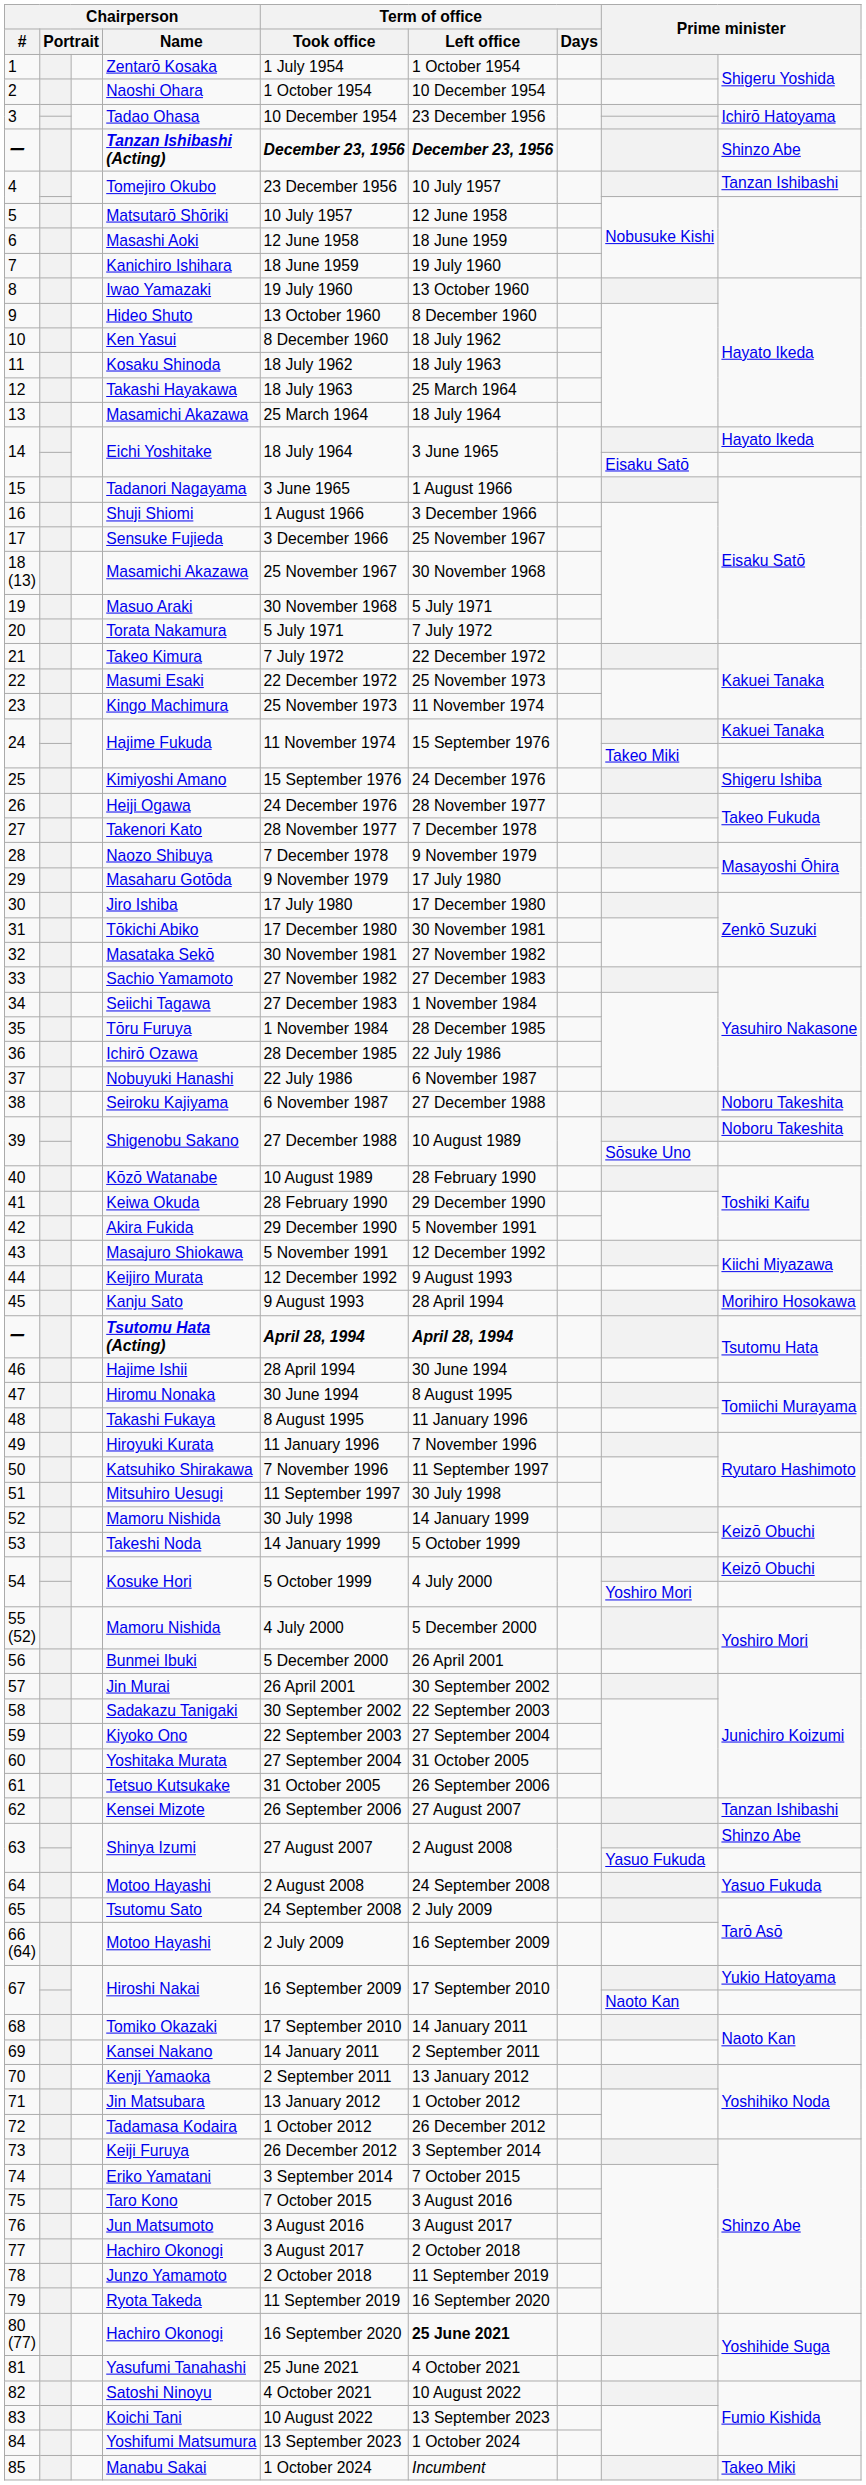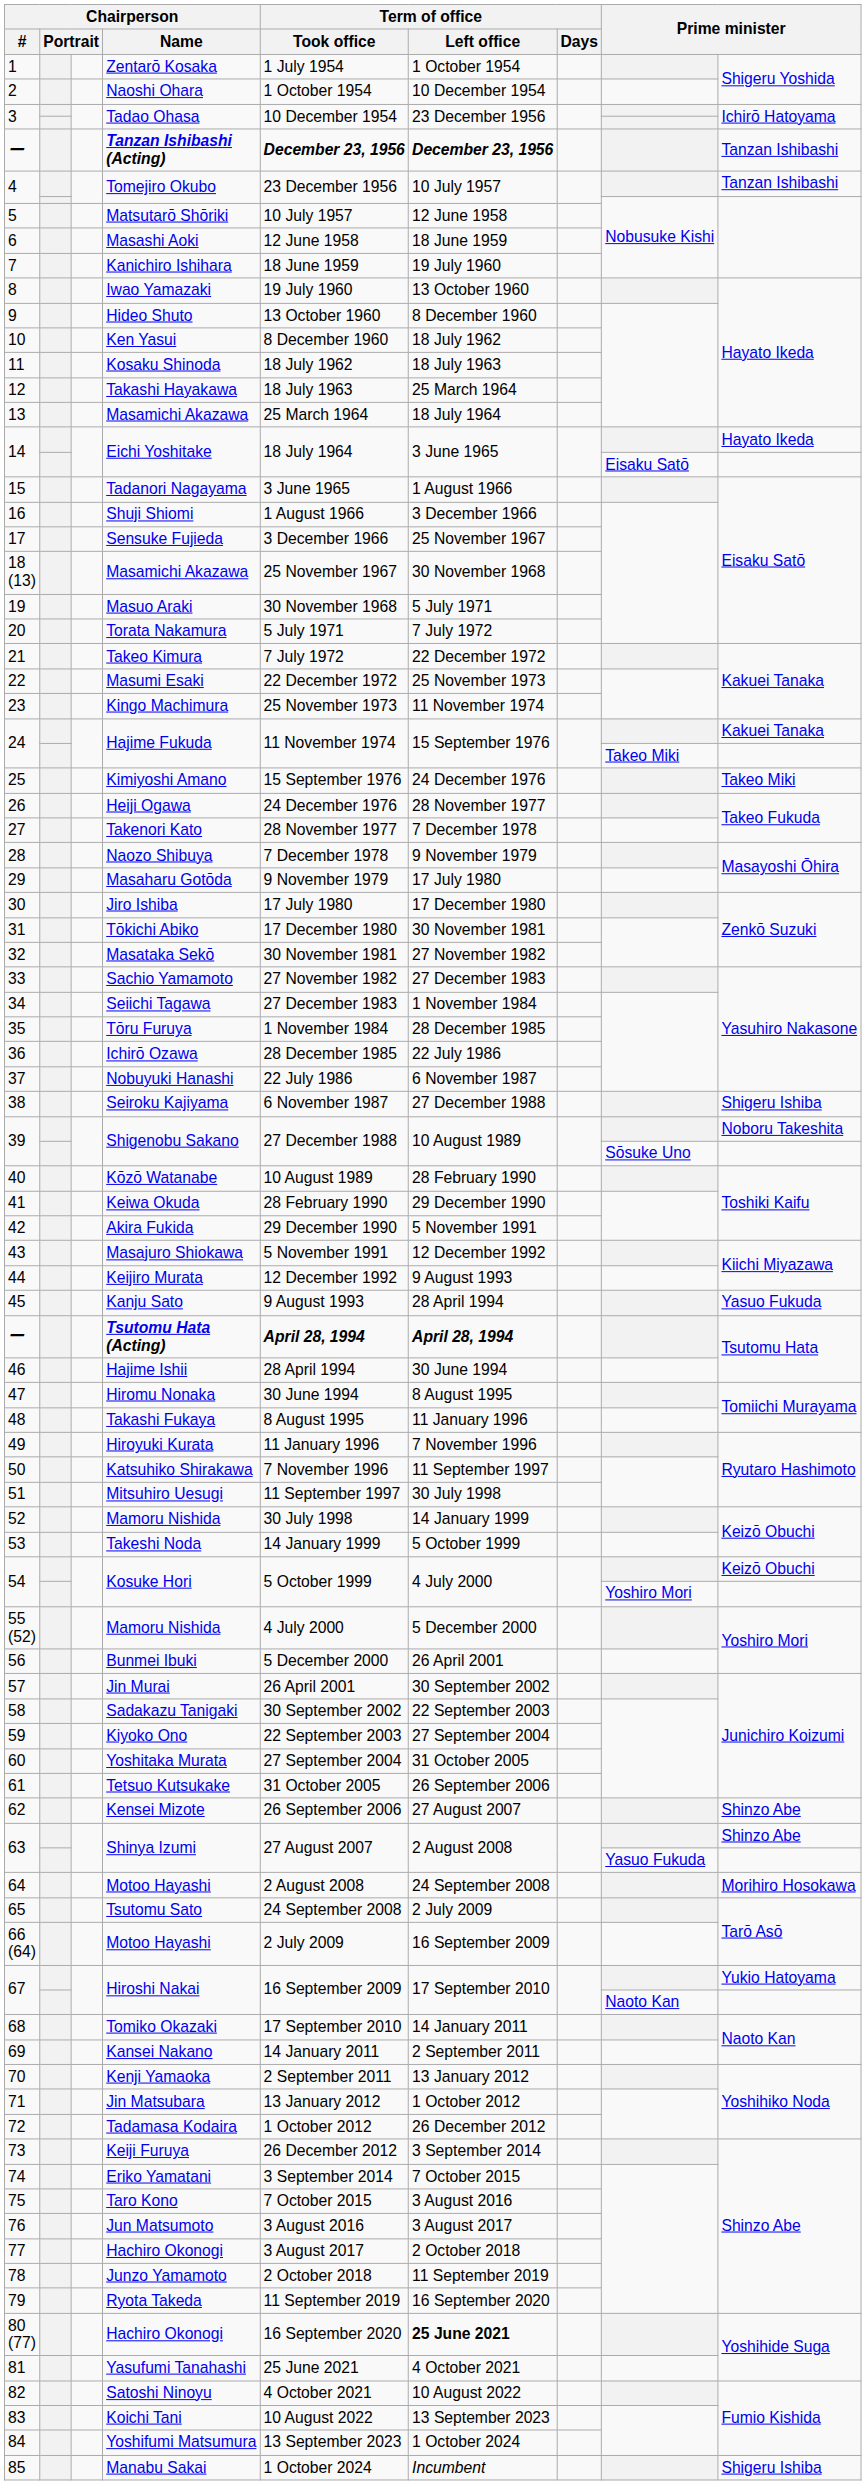(761, 150) Shinzo Abe -> (780, 150) Tanzan Ishibashi
(772, 780) Shigeru Ishiba -> (758, 780) Takeo Miki
(782, 1103) Noboru Takeshita -> (772, 1103) Shigeru Ishiba
(789, 1302) Morihiro Hosokawa -> (771, 1302) Yasuo Fukuda
(780, 1810) Tanzan Ishibashi -> (761, 1810) Shinzo Abe
(771, 1885) Yasuo Fukuda -> (789, 1885) Morihiro Hosokawa
(758, 2467) Takeo Miki -> (772, 2467) Shigeru Ishiba
